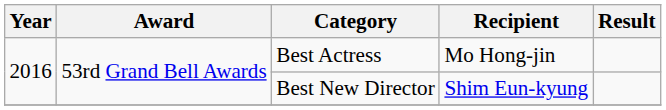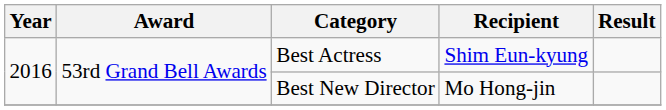(500, 54) Mo Hong-jin -> (516, 54) Shim Eun-kyung
(516, 88) Shim Eun-kyung -> (500, 88) Mo Hong-jin
